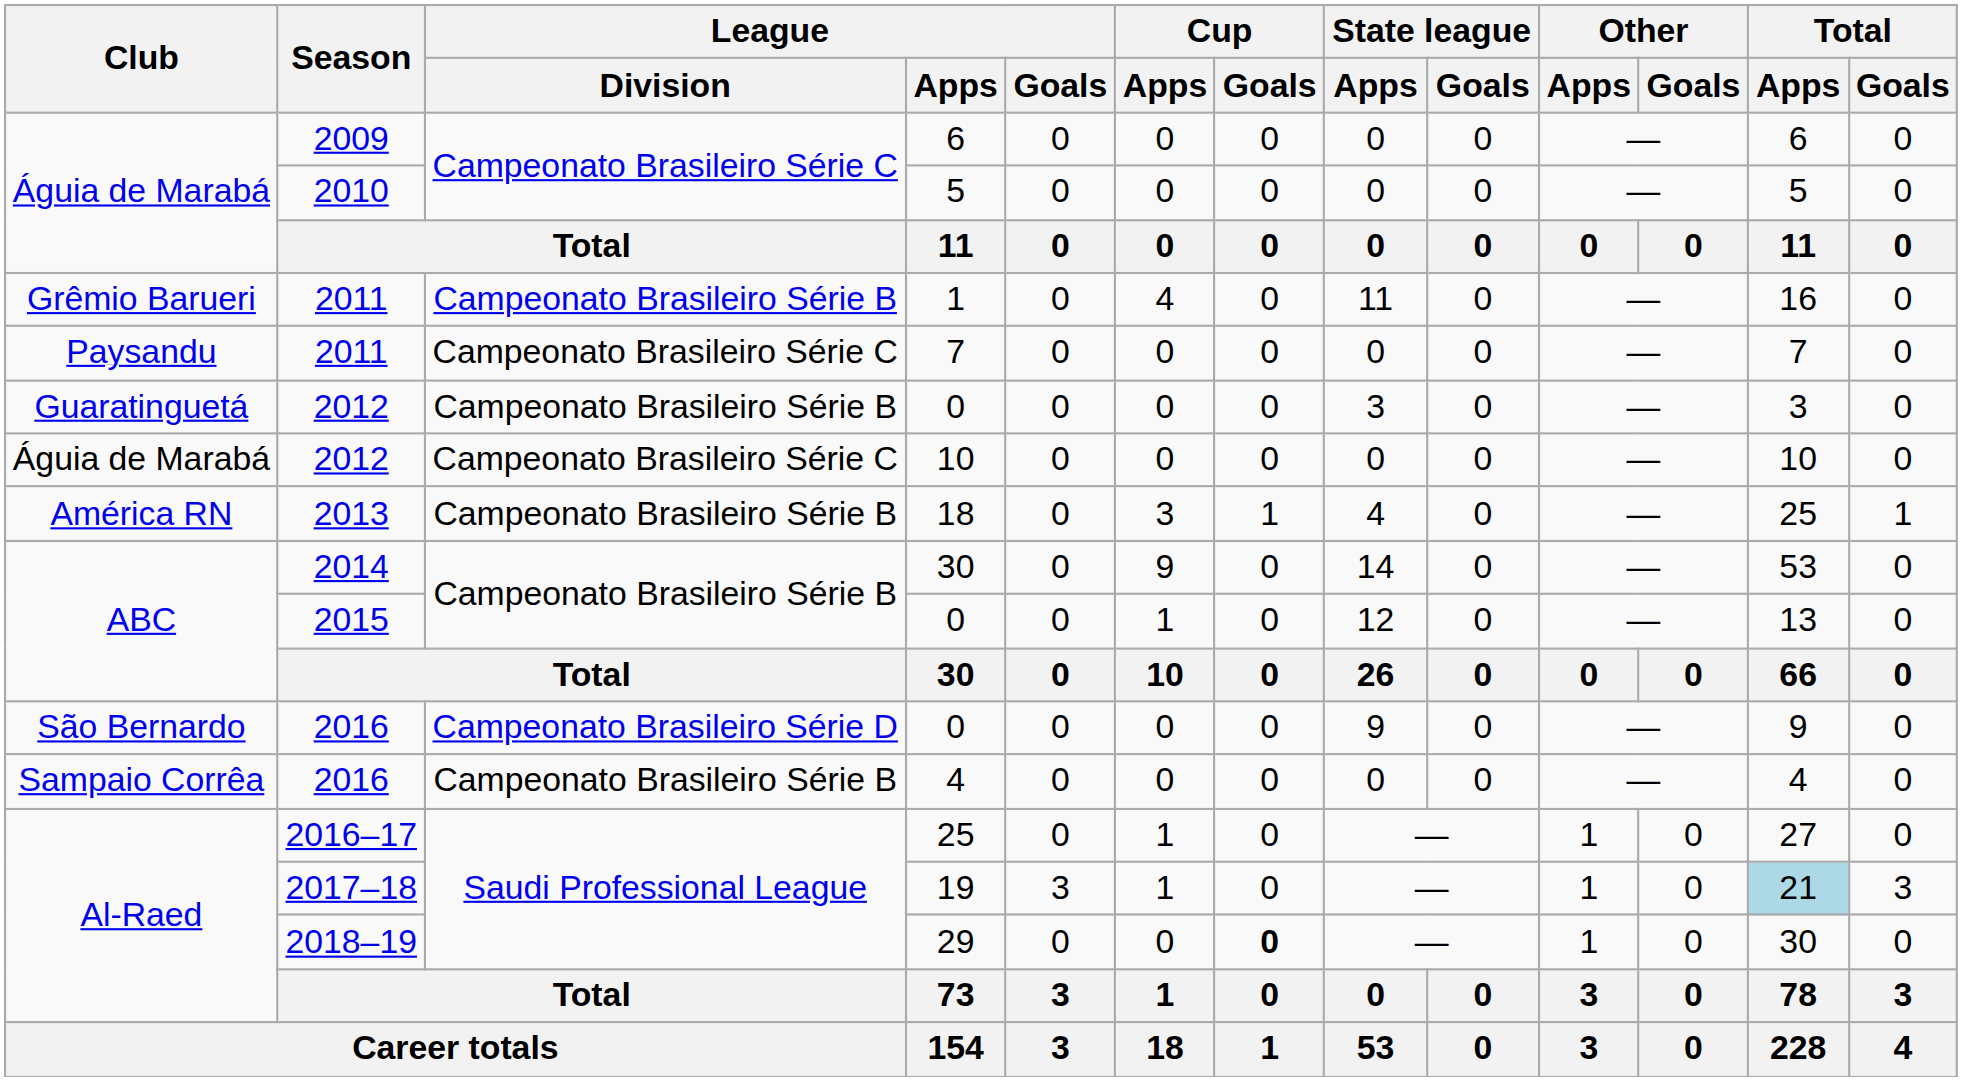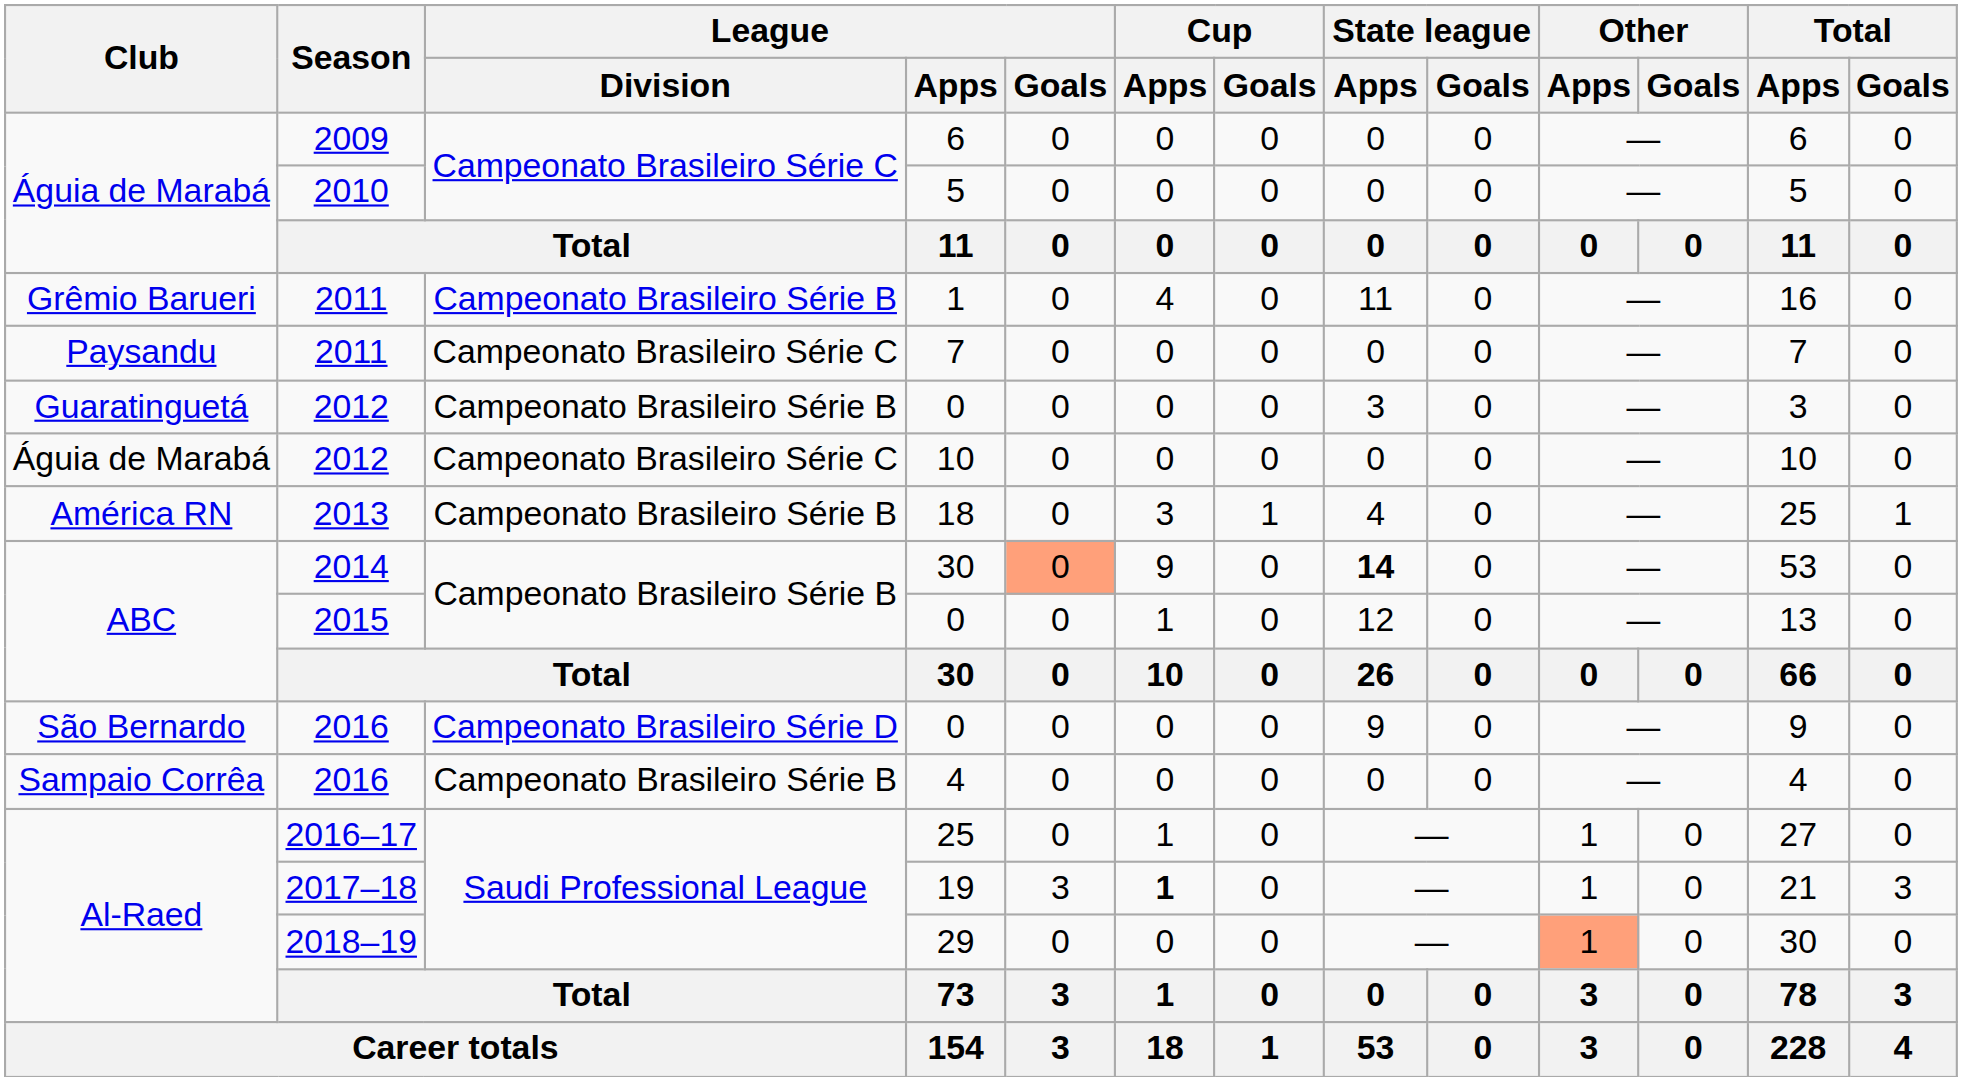(1060, 566) no background -> (1060, 566) lightsalmon background
(1376, 566) normal -> (1376, 566) bold
(1165, 887) normal -> (1165, 887) bold
(1798, 887) lightblue background -> (1798, 887) no background
(1270, 941) bold -> (1270, 941) normal
(1589, 941) no background -> (1589, 941) lightsalmon background
